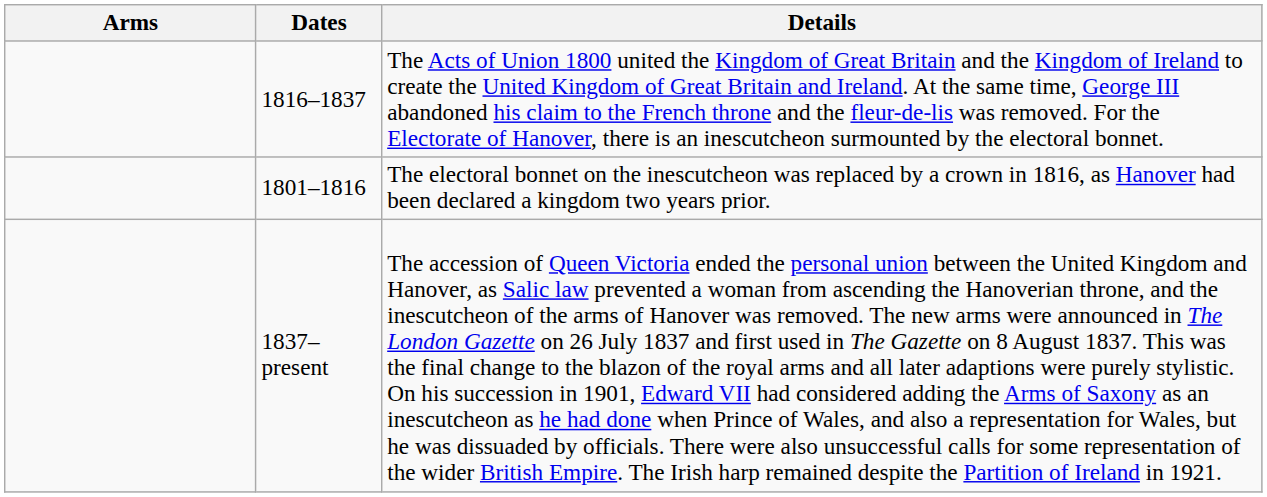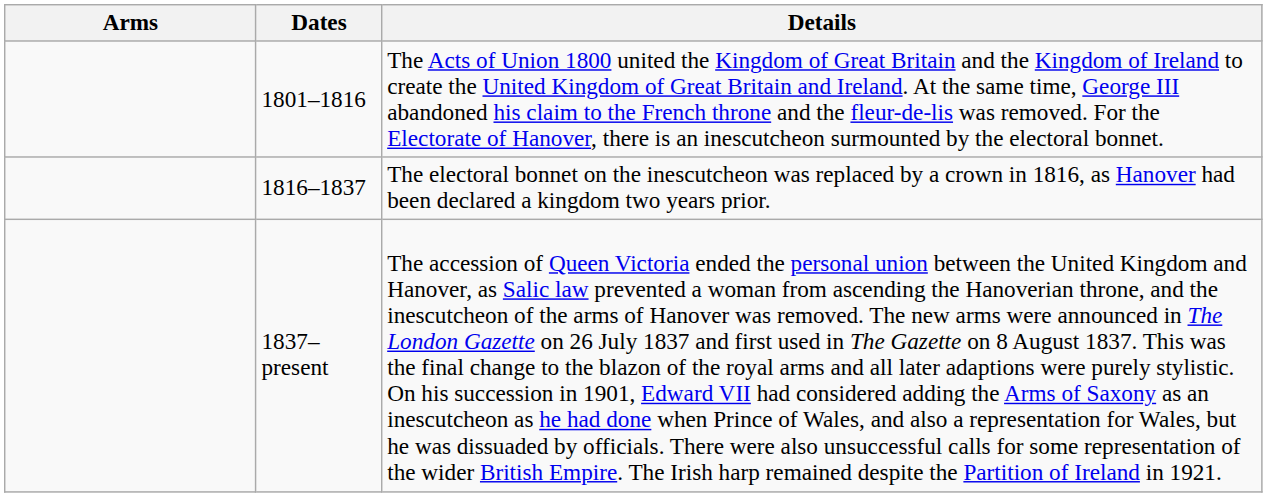(314, 98) 1816–1837 -> (314, 98) 1801–1816
(314, 187) 1801–1816 -> (314, 187) 1816–1837
